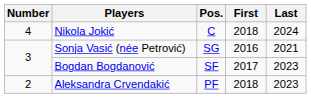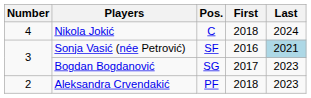(211, 48) SG -> (211, 48) SF
(286, 48) no background -> (286, 48) lightblue background
(211, 66) SF -> (211, 66) SG
